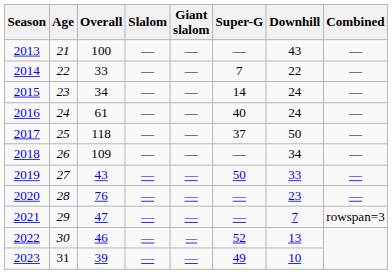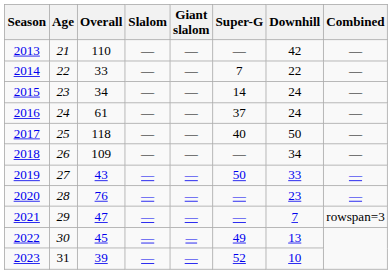(101, 50) 100 -> (101, 50) 110
(295, 50) 43 -> (295, 50) 42
(239, 112) 40 -> (239, 112) 37
(239, 133) 37 -> (239, 133) 40
(101, 237) 46 -> (101, 237) 45
(239, 237) 52 -> (239, 237) 49
(239, 258) 49 -> (239, 258) 52
